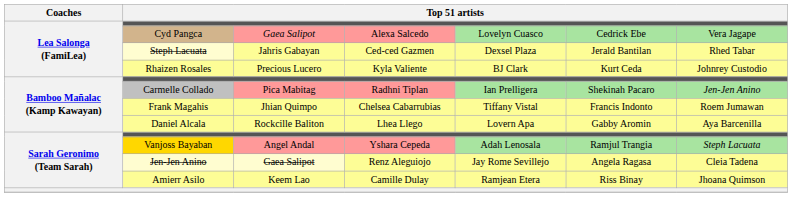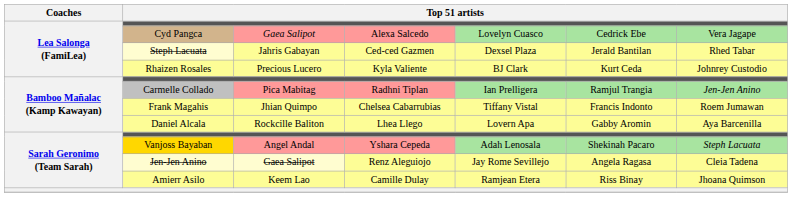(621, 90) Shekinah Pacaro -> (621, 90) Ramjul Trangia
(621, 145) Ramjul Trangia -> (621, 145) Shekinah Pacaro
